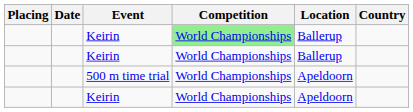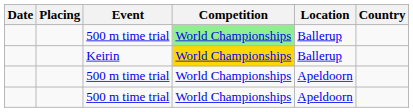columns swapped: (67, 14) <-> (28, 14)
(103, 35) Keirin -> (128, 35) 500 m time trial
(233, 55) no background -> (233, 55) gold background
(103, 96) Keirin -> (128, 96) 500 m time trial
